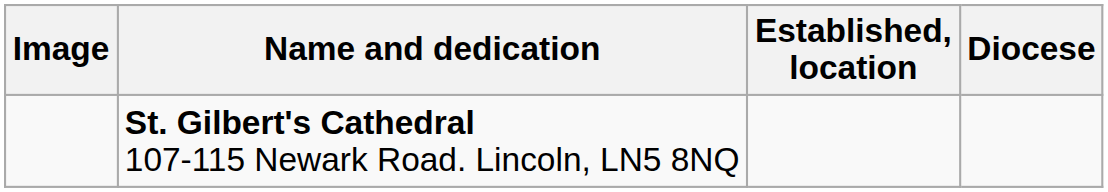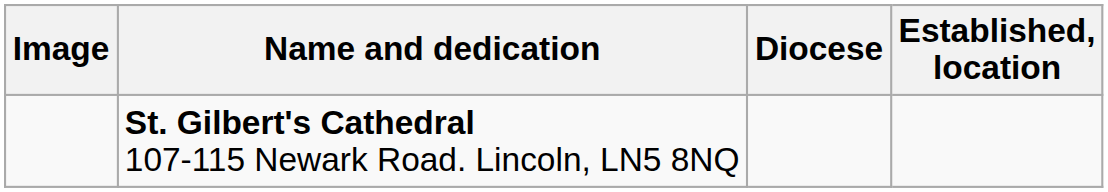columns swapped: (1031, 49) <-> (853, 49)
